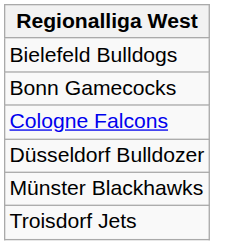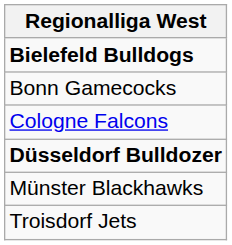(93, 54) normal -> (102, 54) bold
(107, 155) normal -> (116, 155) bold
